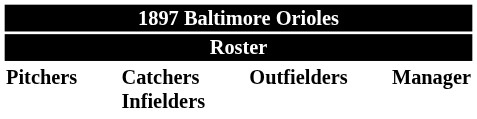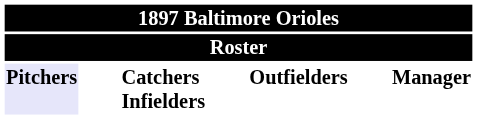(42, 76) no background -> (42, 76) lavender background
